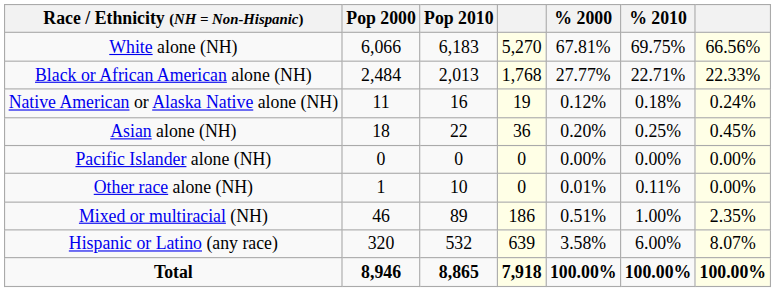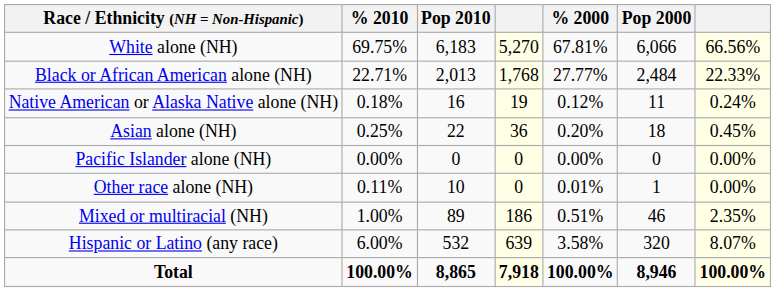columns swapped: (381, 18) <-> (658, 18)
